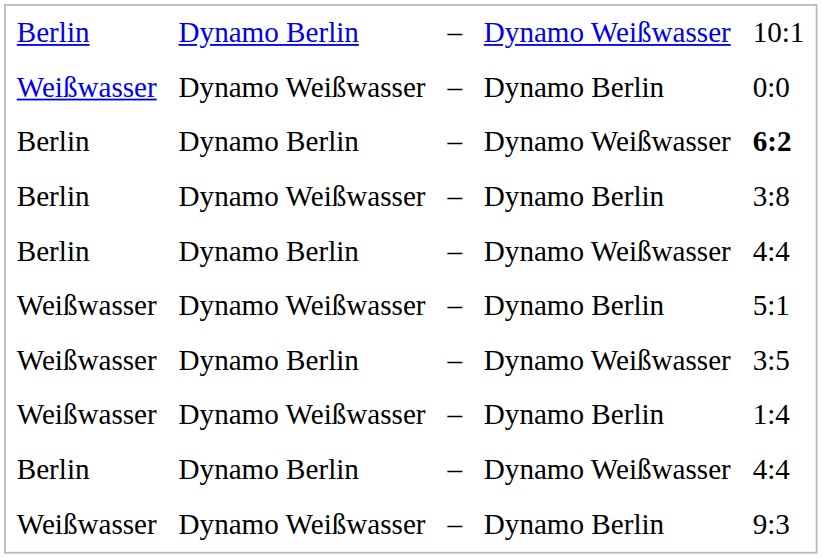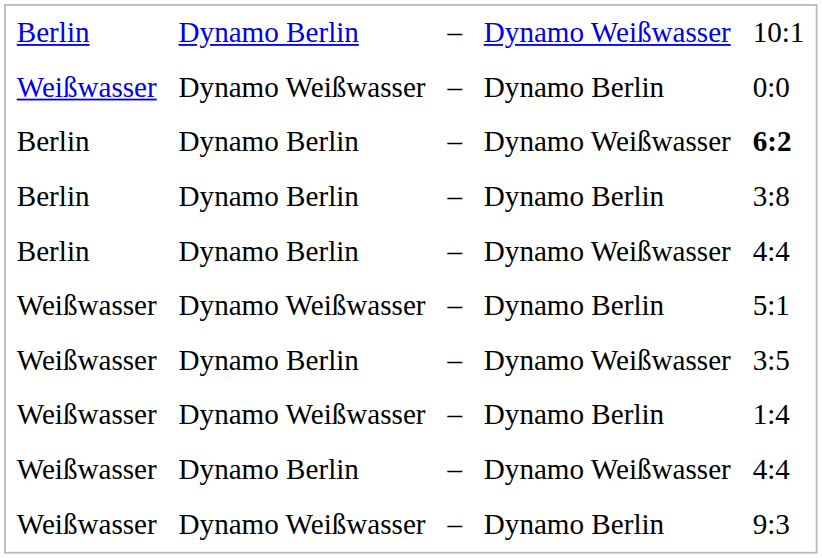(302, 196) Dynamo Weißwasser -> (269, 196) Dynamo Berlin
(53, 469) Berlin -> (87, 469) Weißwasser
